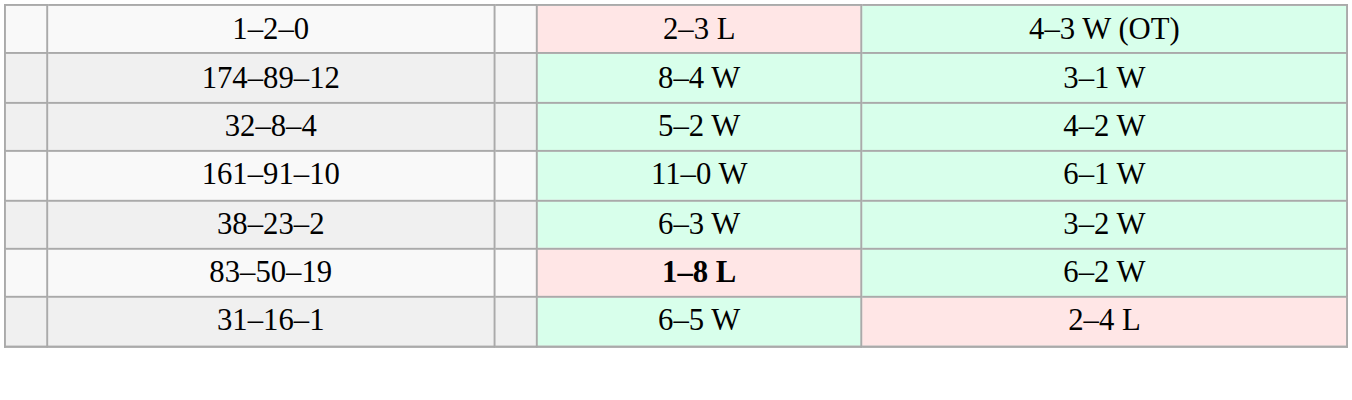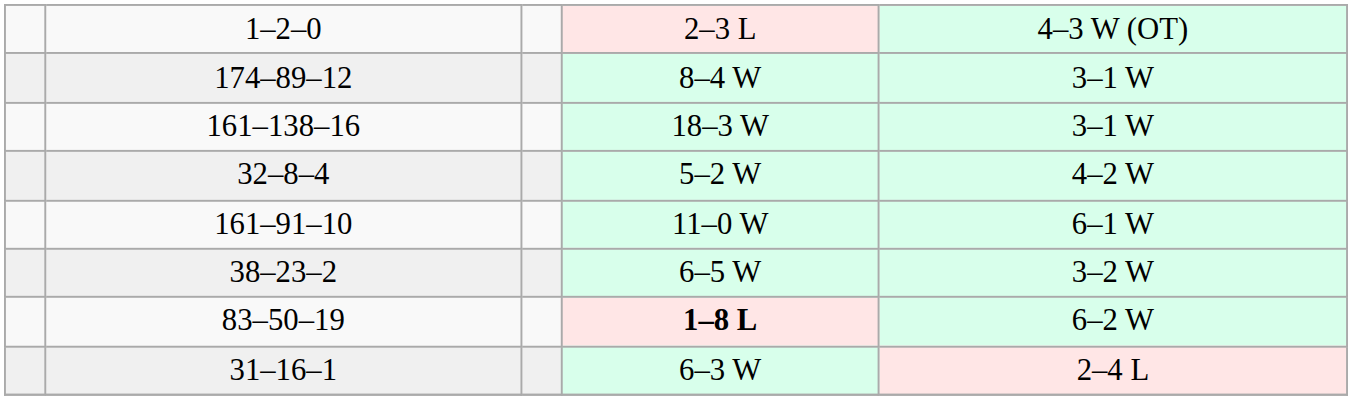+ row: (283, 126)
(699, 223) 6–3 W -> (720, 272) 6–5 W
(699, 321) 6–5 W -> (720, 369) 6–3 W
